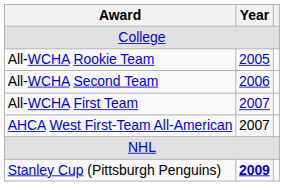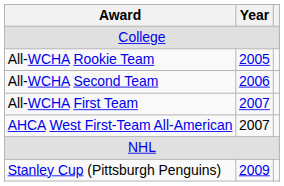(254, 170) bold -> (254, 170) normal
